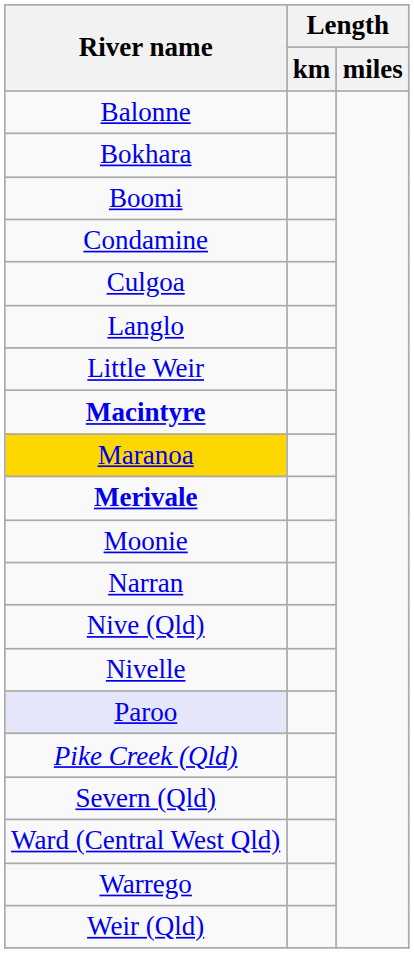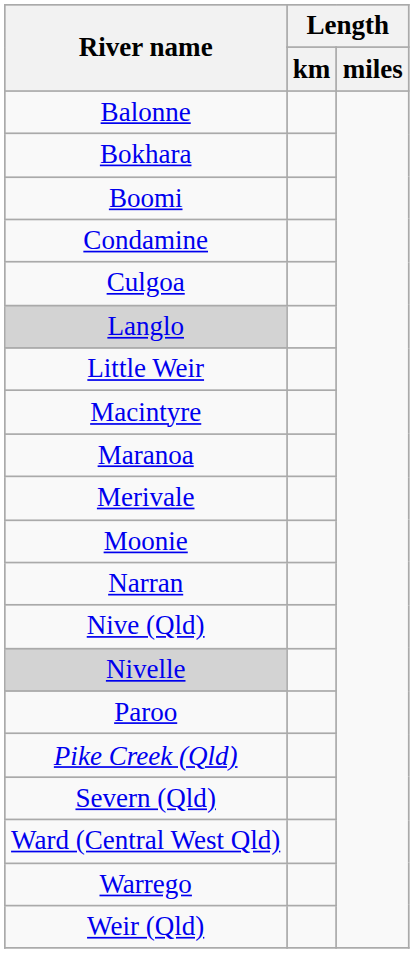(146, 326) no background -> (146, 326) lightgrey background
(146, 411) bold -> (146, 411) normal
(146, 454) gold background -> (146, 454) no background
(146, 497) bold -> (146, 497) normal
(146, 669) no background -> (146, 669) lightgrey background
(146, 712) lavender background -> (146, 712) no background
